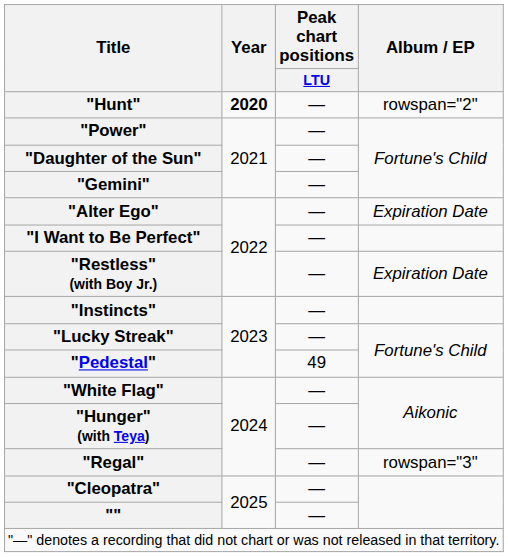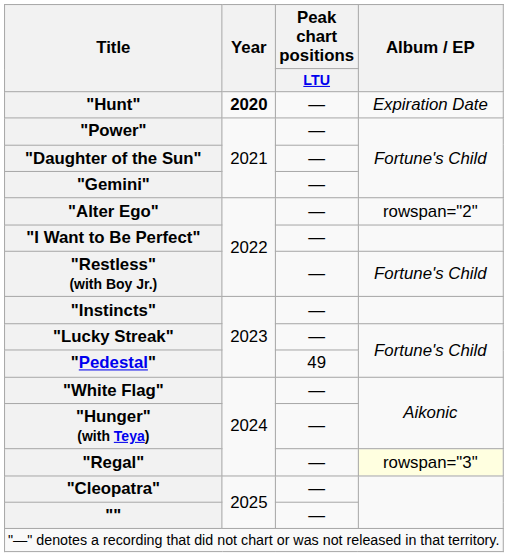(430, 104) rowspan="2" -> (430, 104) Expiration Date
(430, 211) Expiration Date -> (430, 211) rowspan="2"
(430, 274) Expiration Date -> (430, 274) Fortune's Child
(430, 462) no background -> (430, 462) lightyellow background
